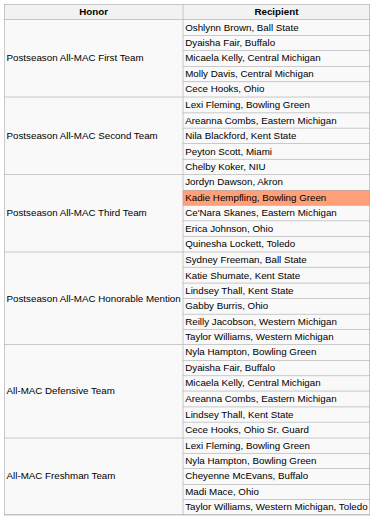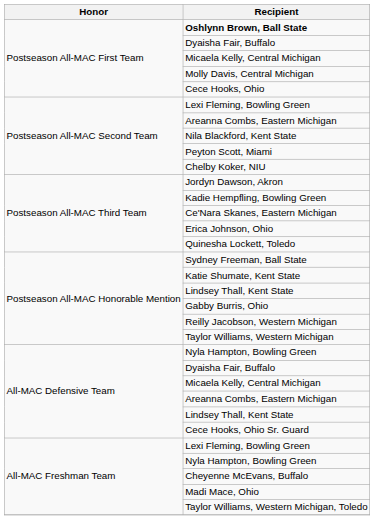(242, 27) normal -> (246, 27) bold
(256, 197) lightsalmon background -> (256, 197) no background
